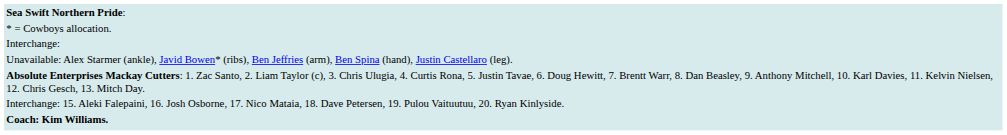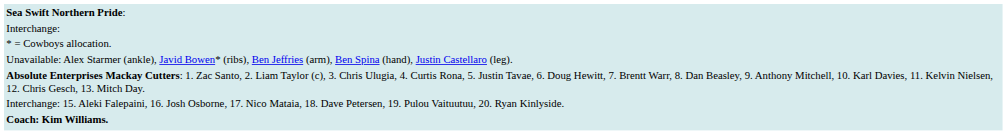(59, 28) * = Cowboys allocation. -> (33, 28) Interchange:
(33, 44) Interchange: -> (59, 44) * = Cowboys allocation.
